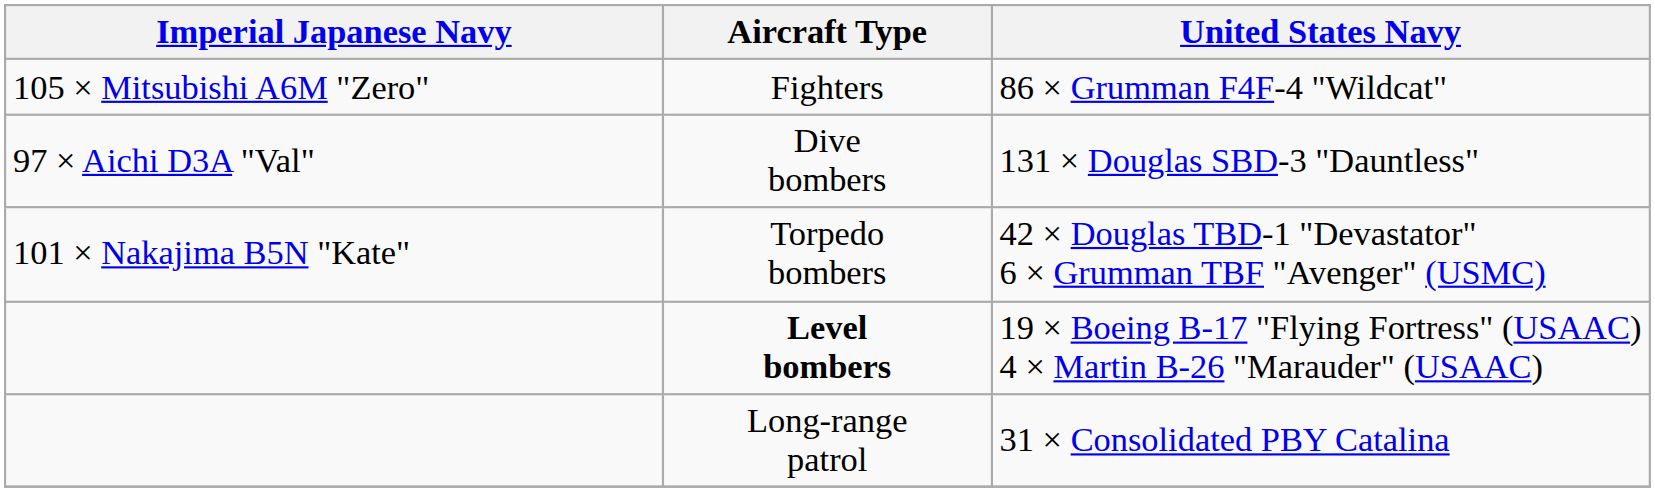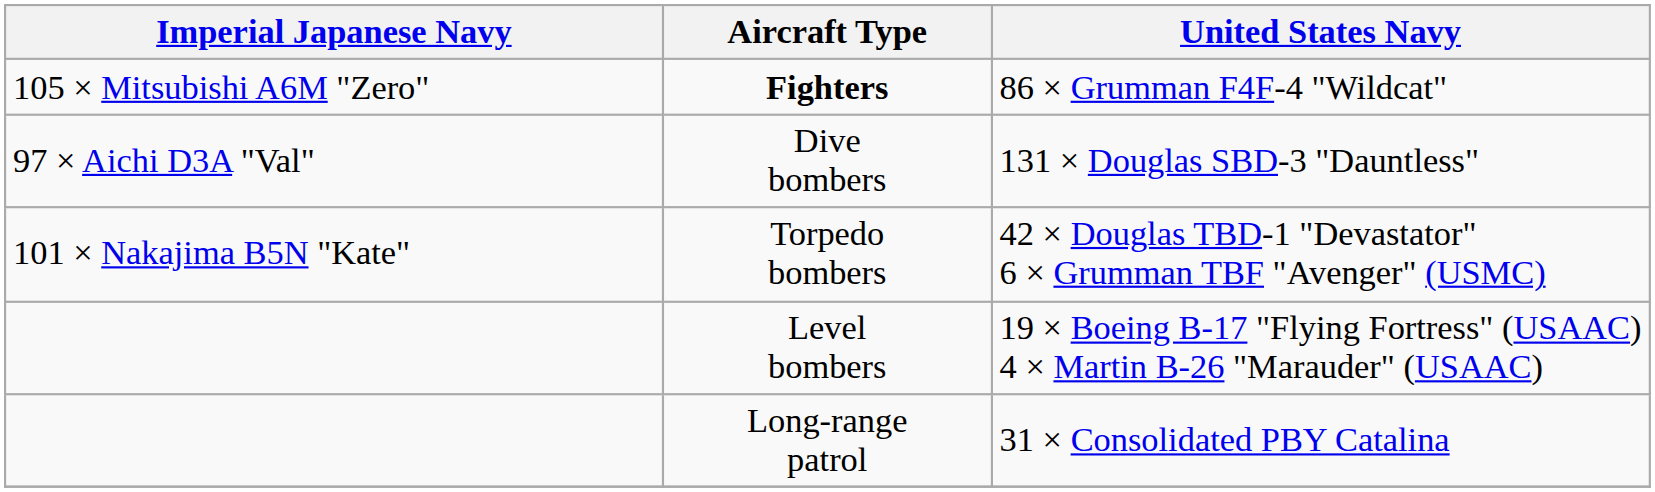(827, 86) normal -> (827, 86) bold
(827, 346) bold -> (827, 346) normal
